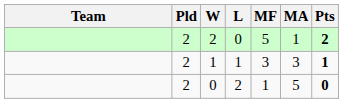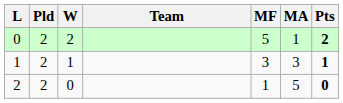columns swapped: (88, 16) <-> (238, 16)
